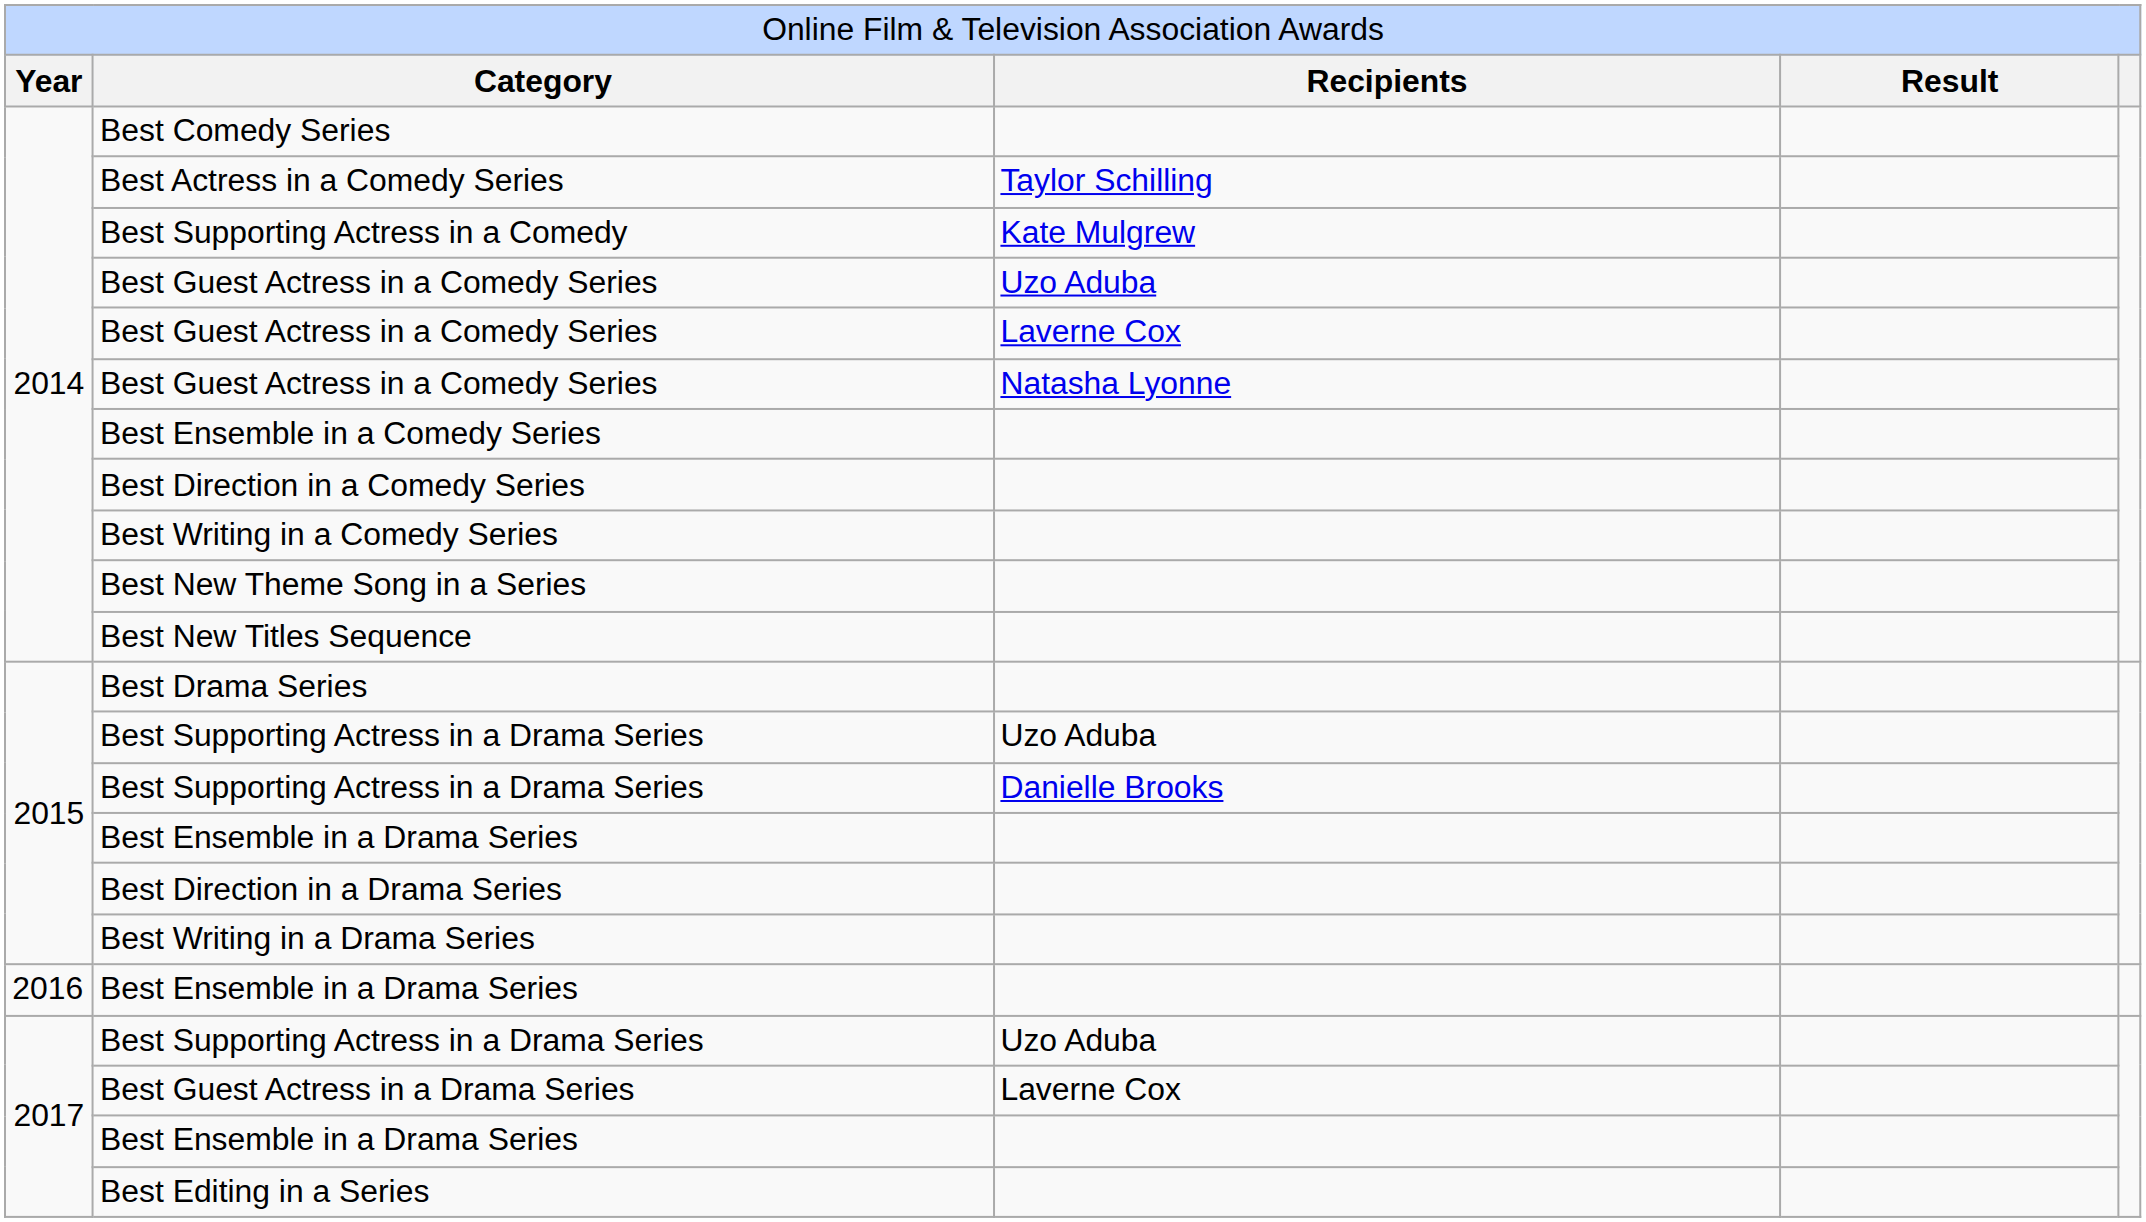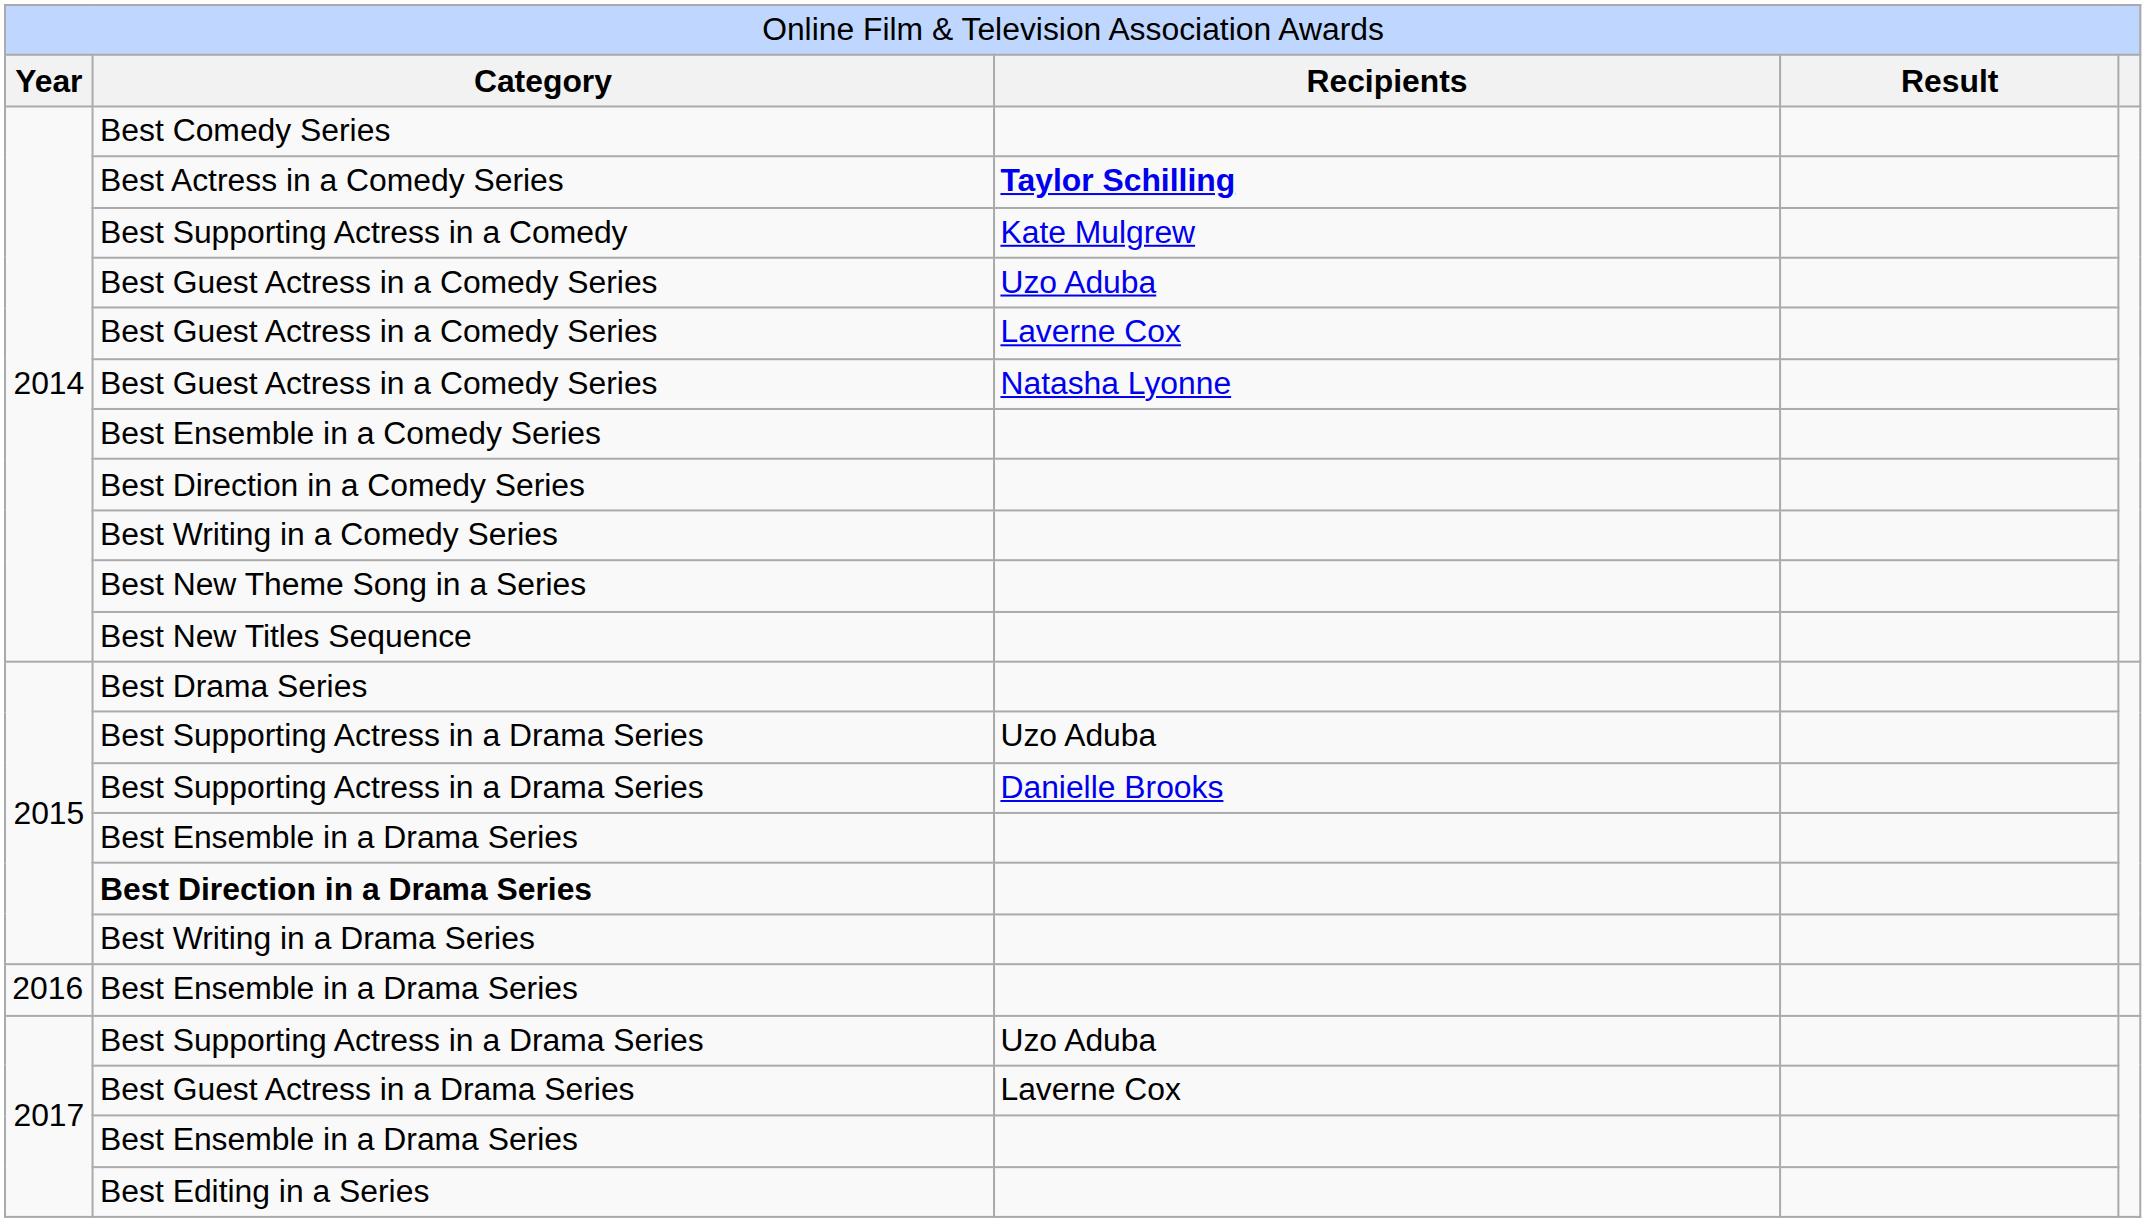(1107, 181) normal -> (1118, 181) bold
(331, 888) normal -> (346, 888) bold
